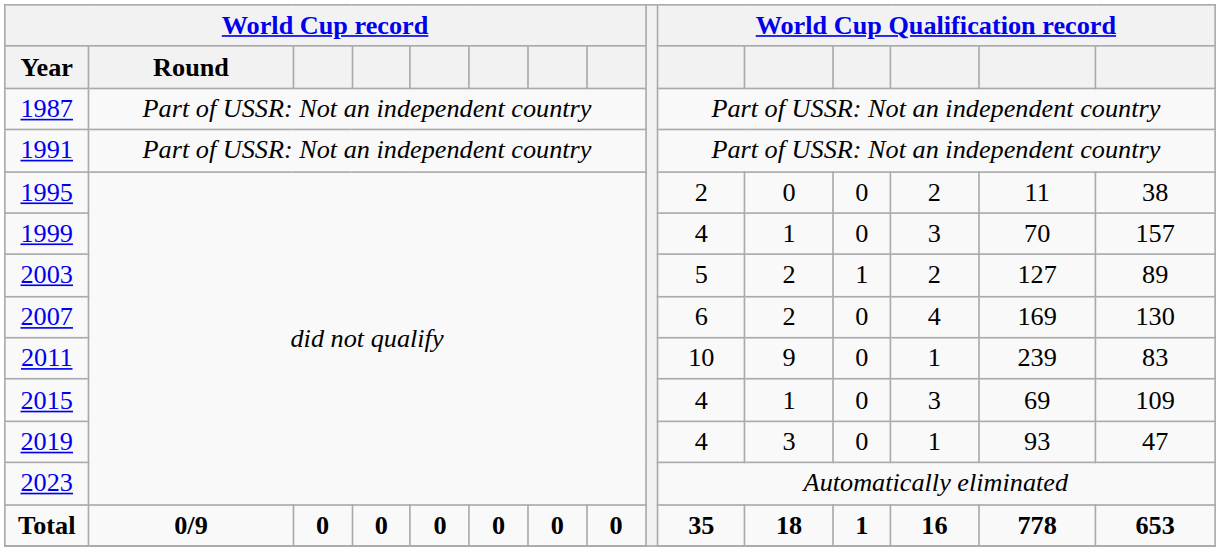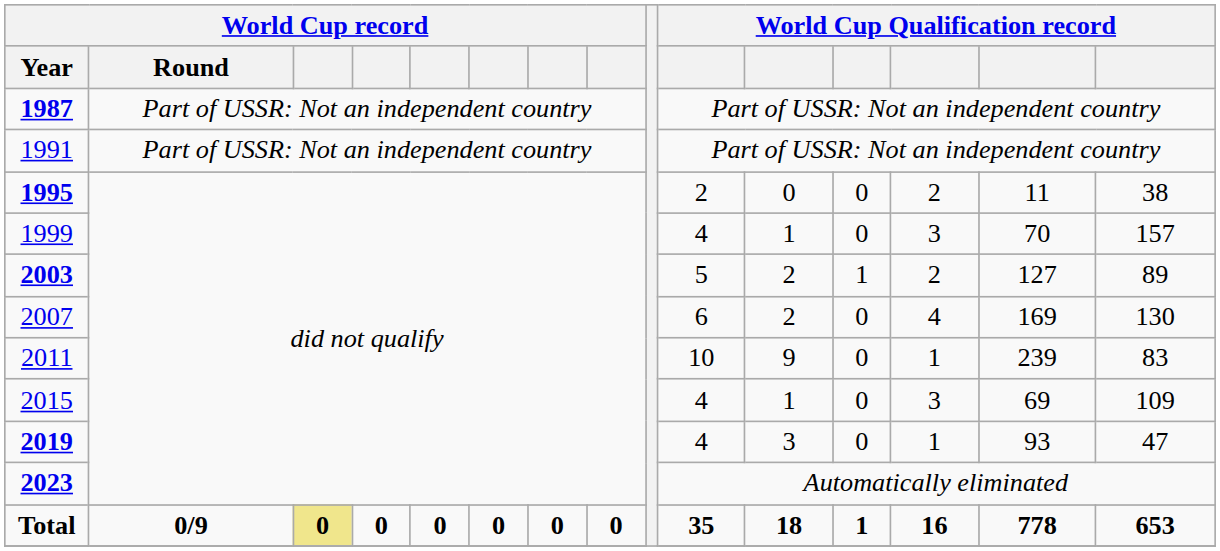(47, 108) normal -> (47, 108) bold
(47, 191) normal -> (47, 191) bold
(47, 274) normal -> (47, 274) bold
(47, 441) normal -> (47, 441) bold
(47, 483) normal -> (47, 483) bold
(323, 524) no background -> (323, 524) khaki background
